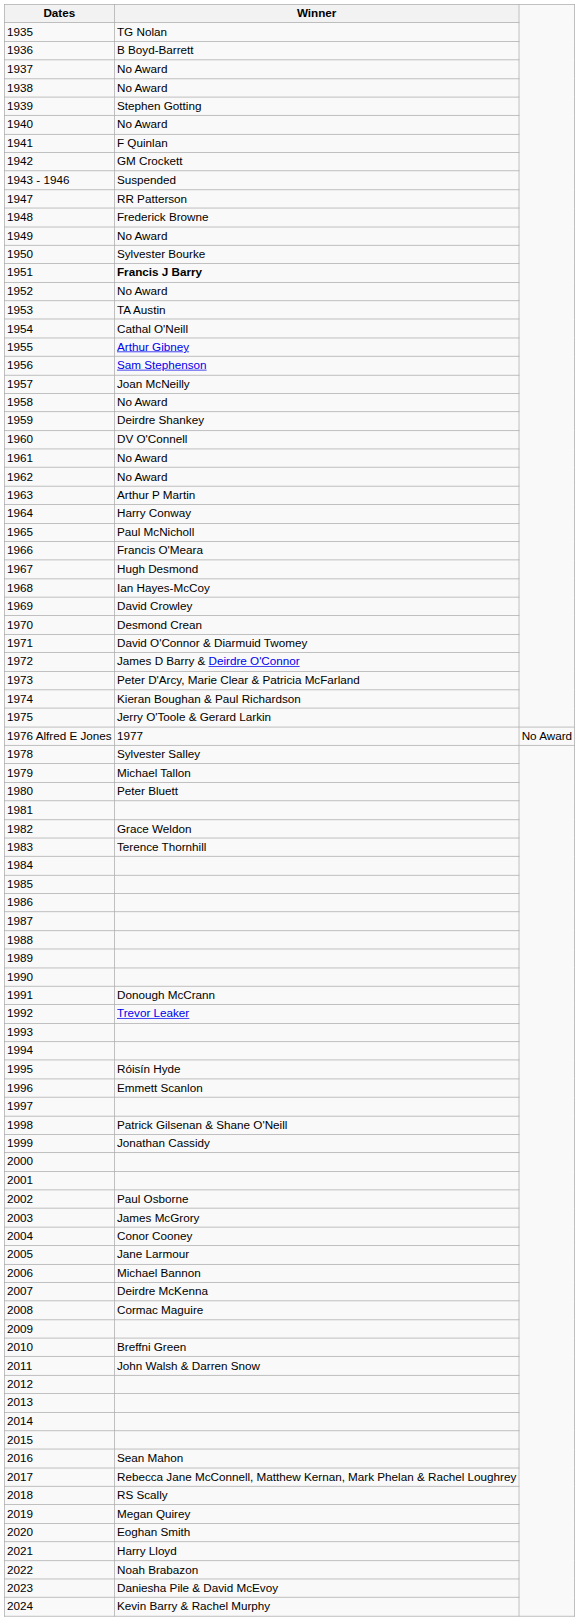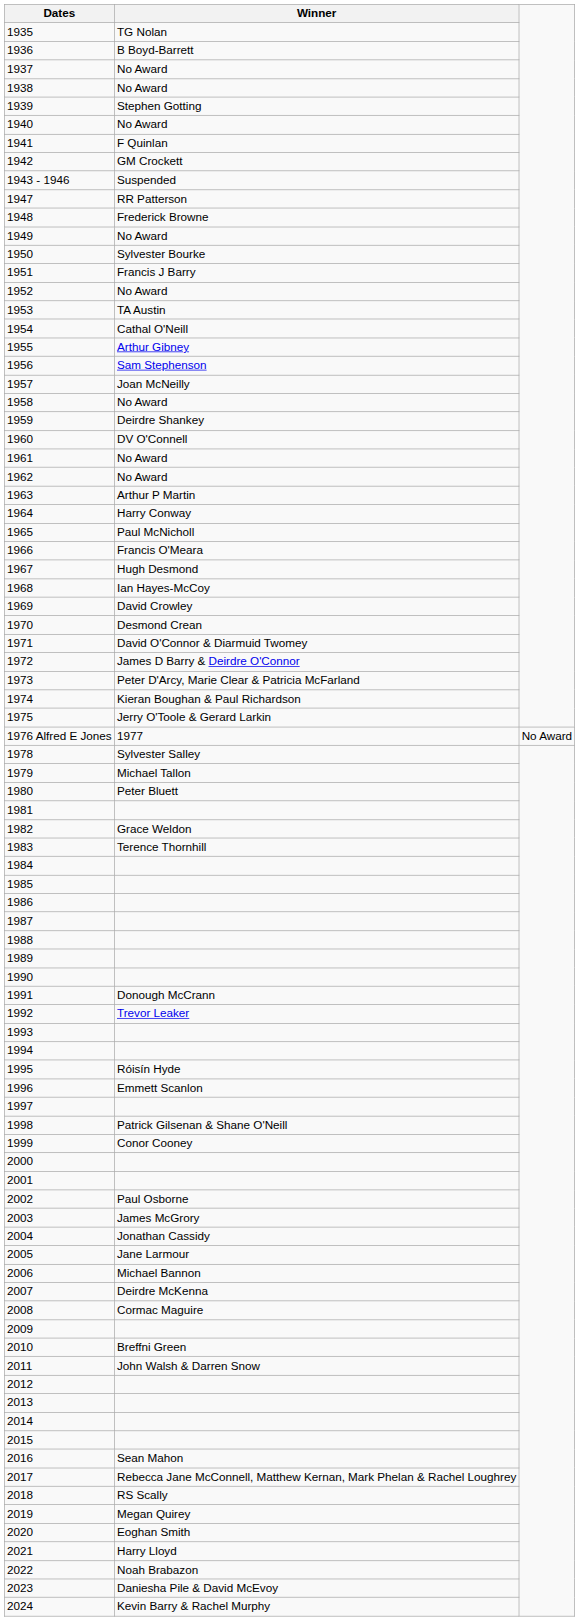(160, 273) bold -> (156, 273) normal
(163, 1143) Jonathan Cassidy -> (155, 1143) Conor Cooney
(155, 1236) Conor Cooney -> (163, 1236) Jonathan Cassidy
